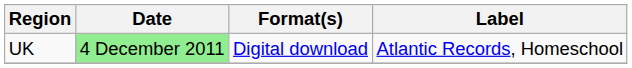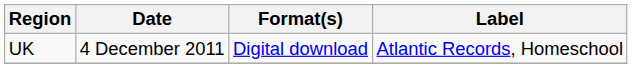(152, 48) lightgreen background -> (152, 48) no background
